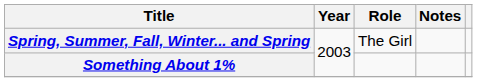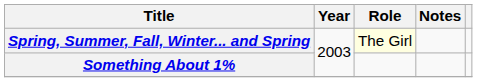(385, 40) no background -> (385, 40) lightyellow background
